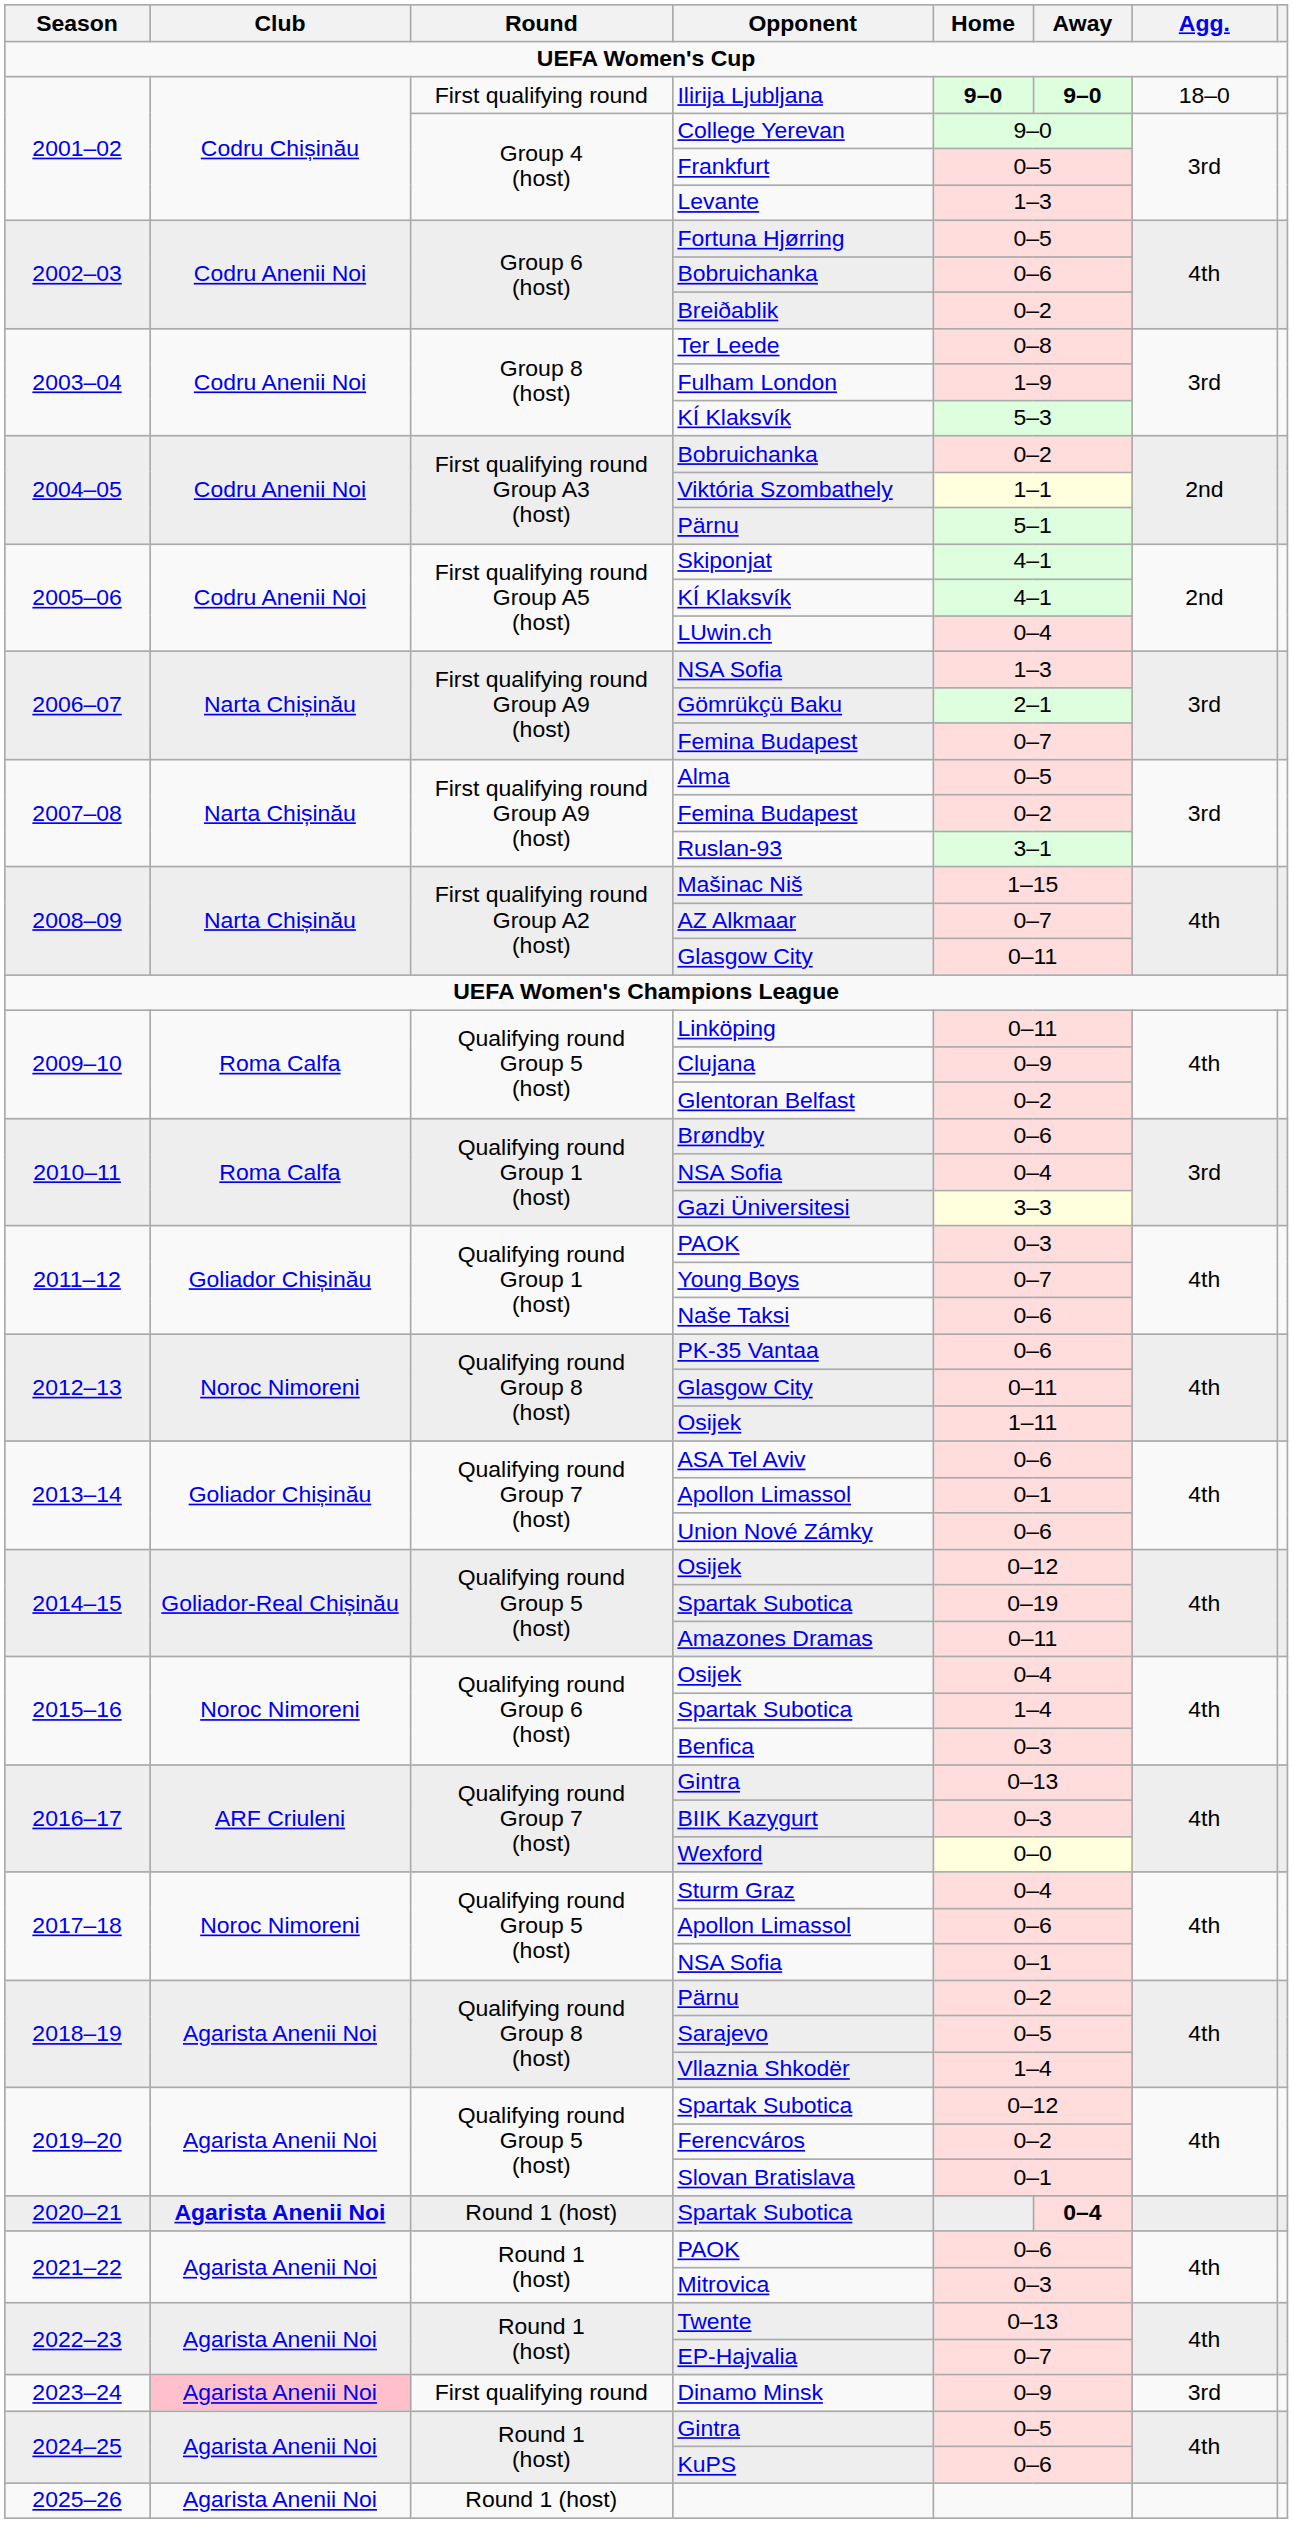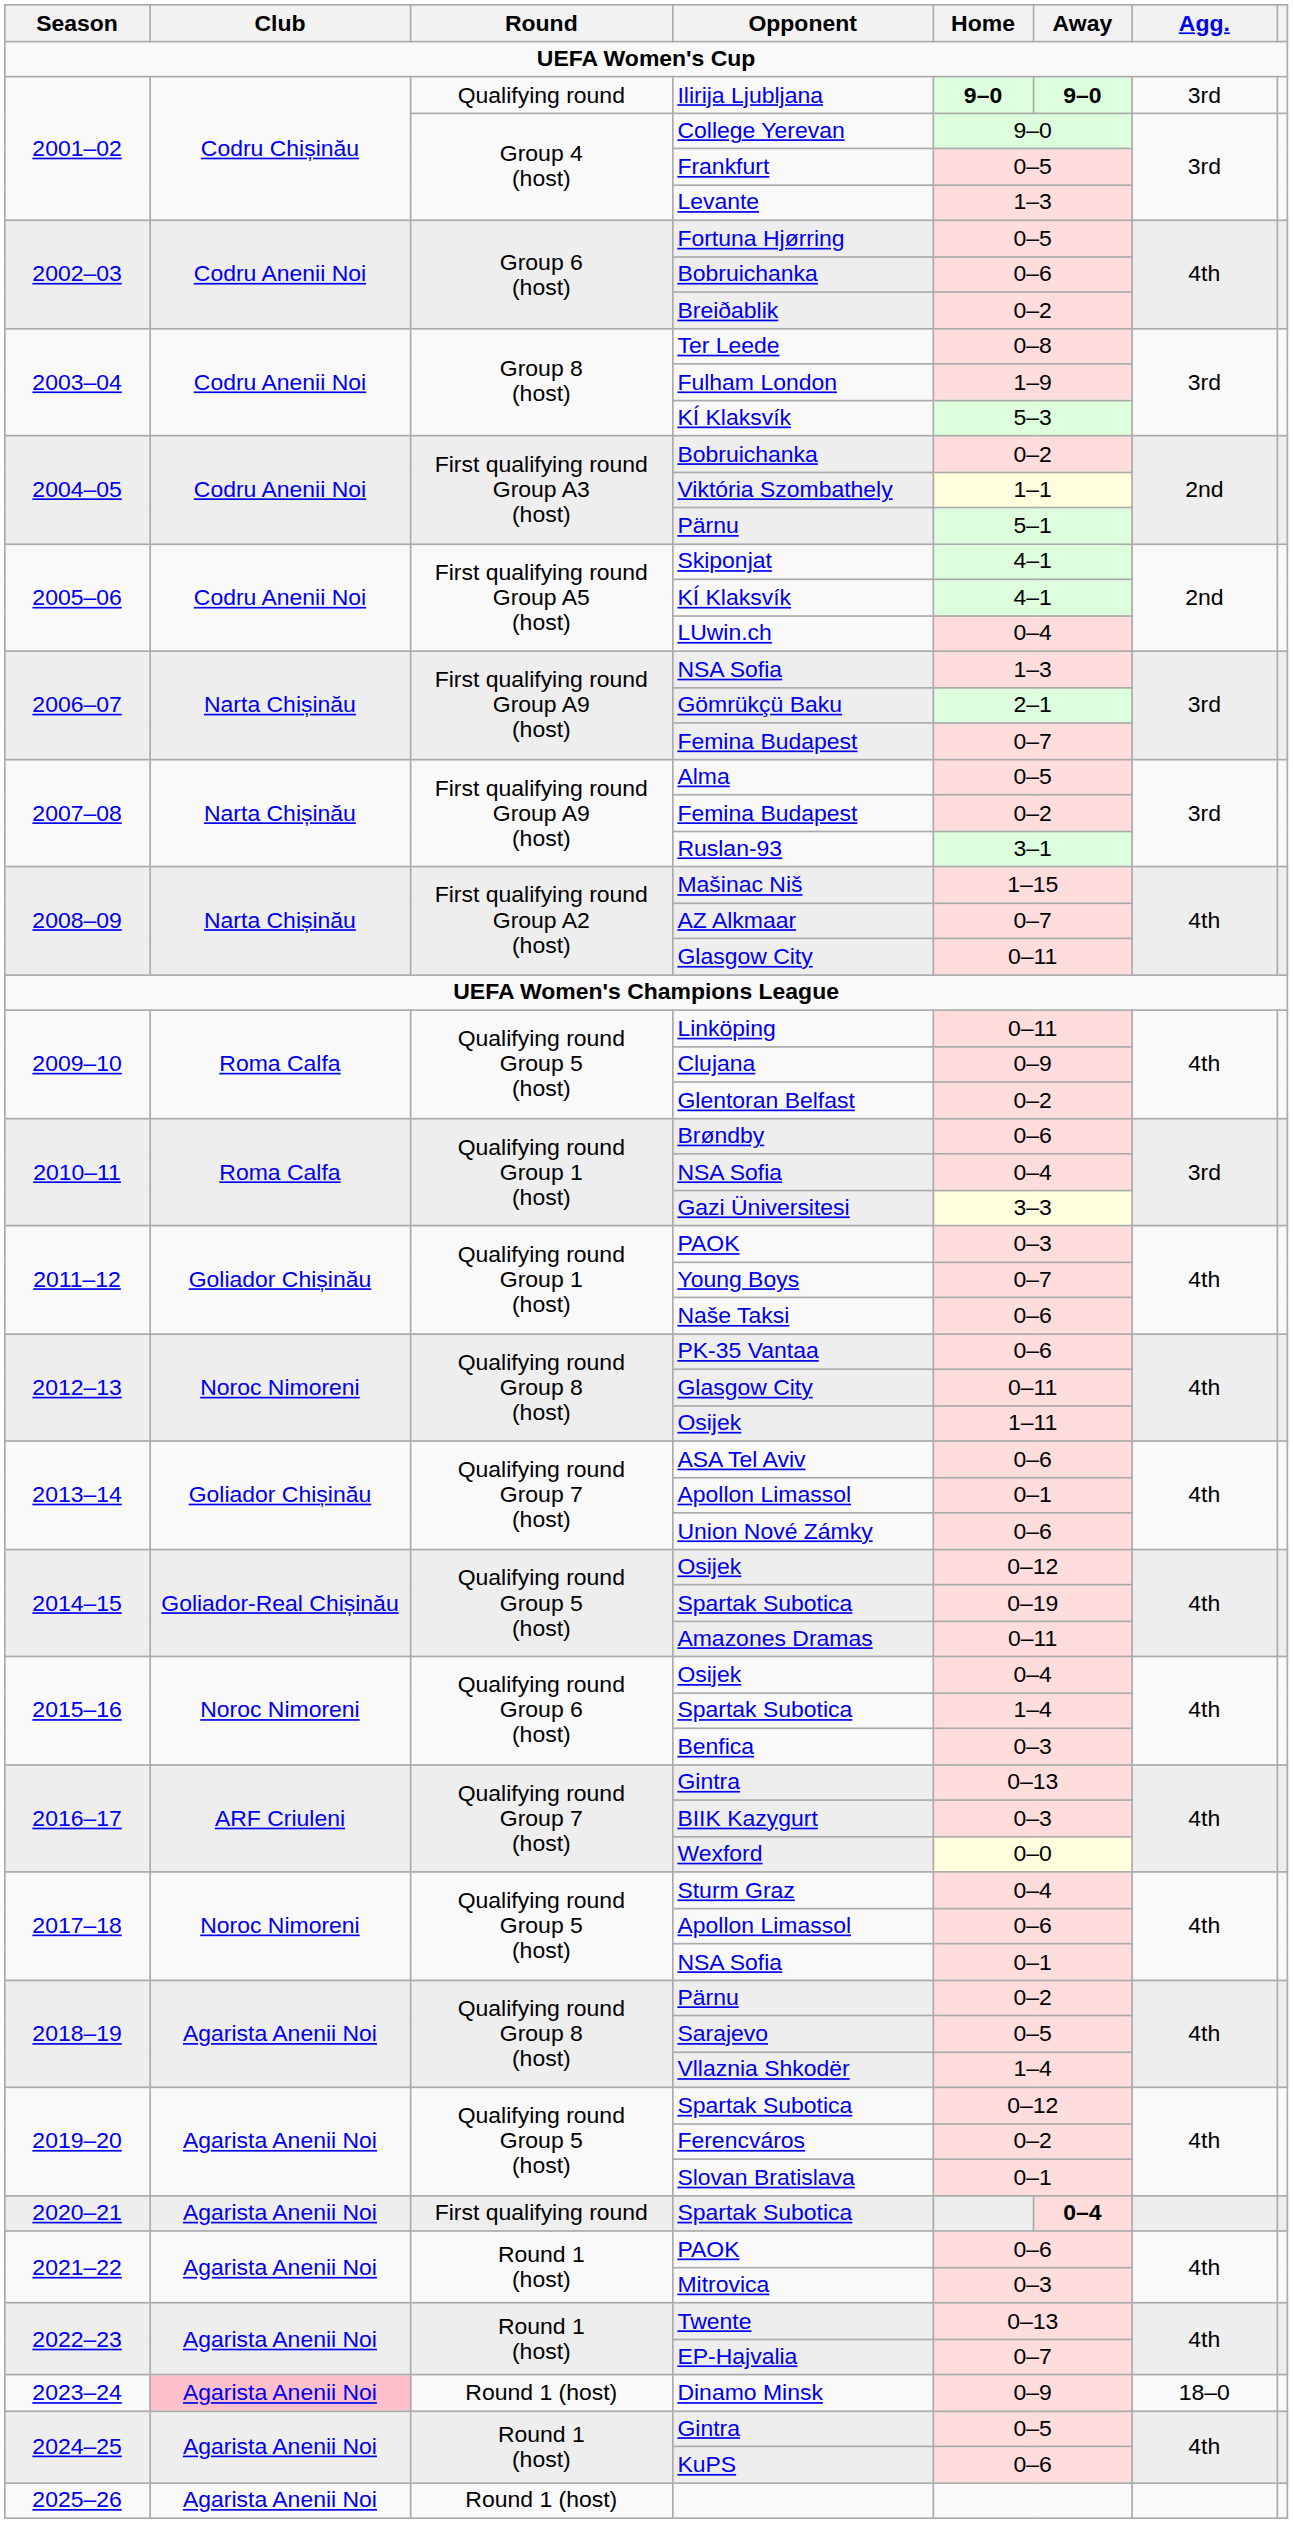(541, 94) First qualifying round -> (541, 94) Qualifying round
(1204, 94) 18–0 -> (1204, 94) 3rd
(280, 2213) bold -> (280, 2213) normal
(541, 2213) Round 1 (host) -> (541, 2213) First qualifying round
(541, 2392) First qualifying round -> (541, 2392) Round 1 (host)
(1204, 2392) 3rd -> (1204, 2392) 18–0
